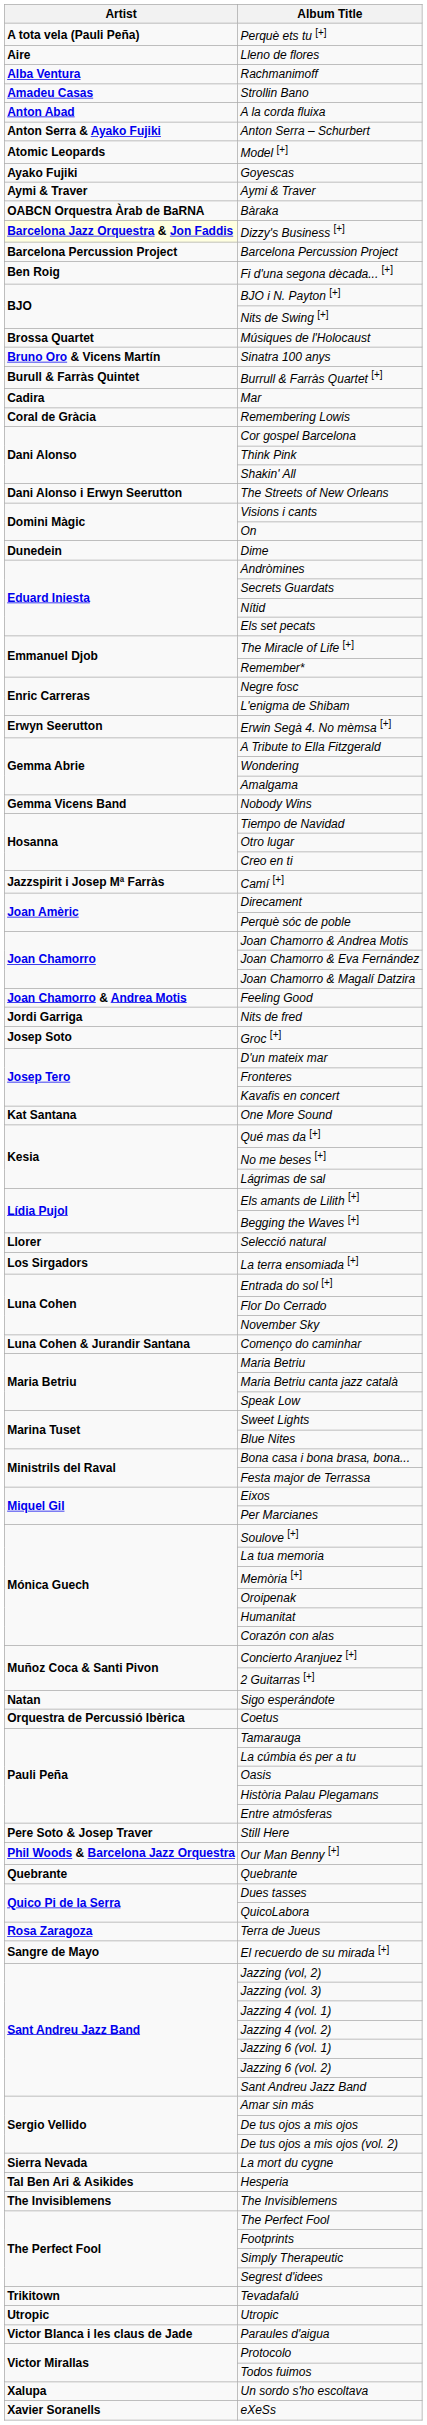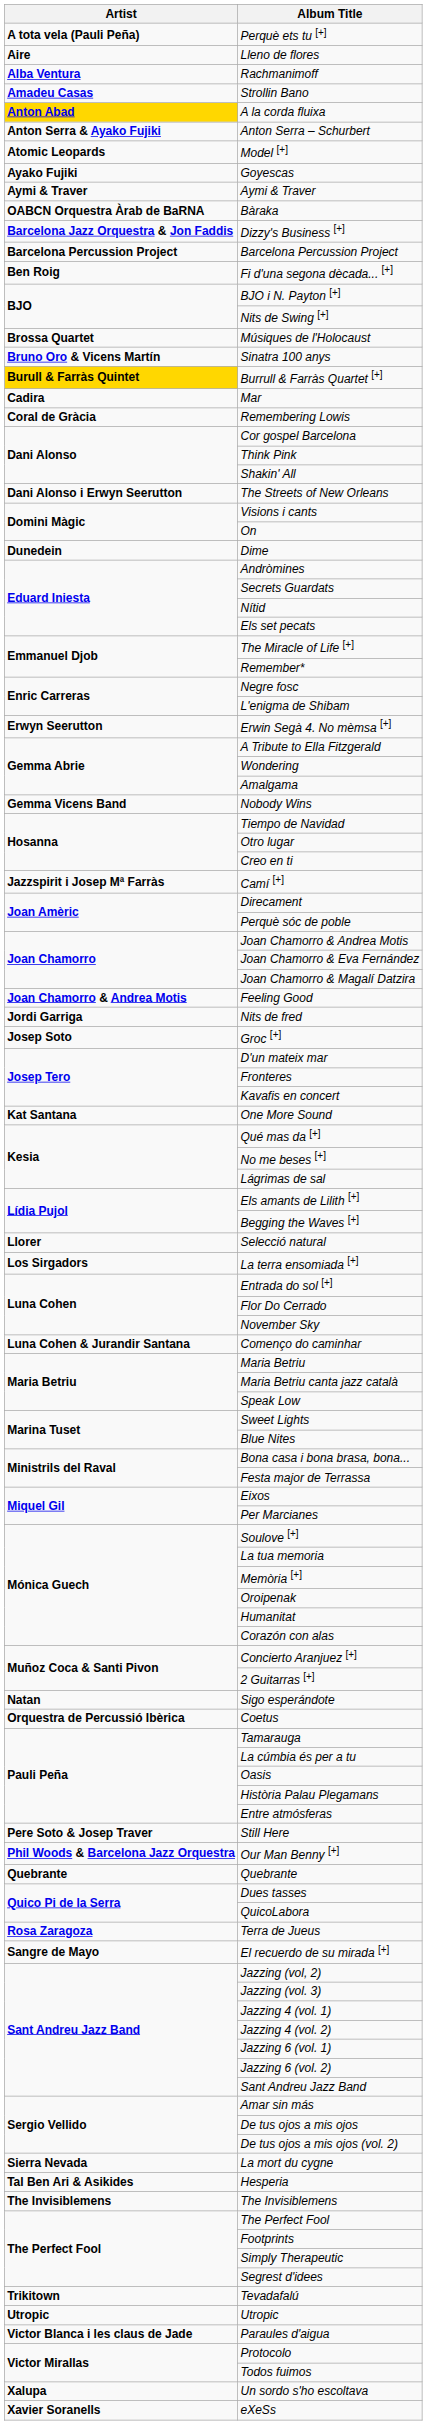(41, 112) no background -> (41, 112) gold background
(120, 231) lightyellow background -> (120, 231) no background
(73, 377) no background -> (73, 377) gold background
